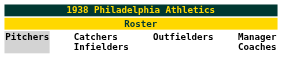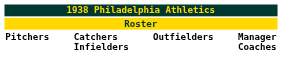(27, 37) lightgrey background -> (27, 37) no background
